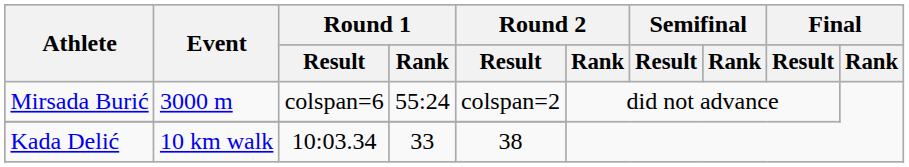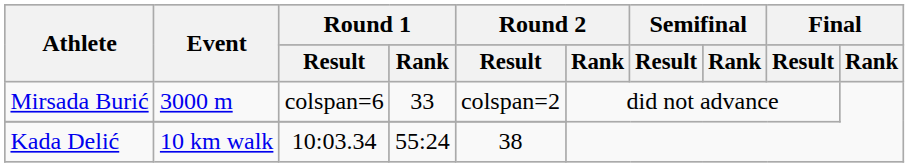(422, 101) 55:24 -> (422, 101) 33
(422, 141) 33 -> (422, 141) 55:24
